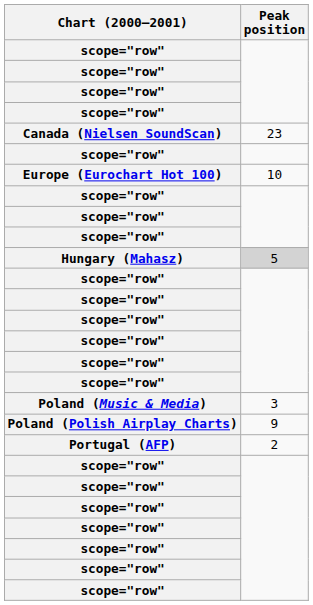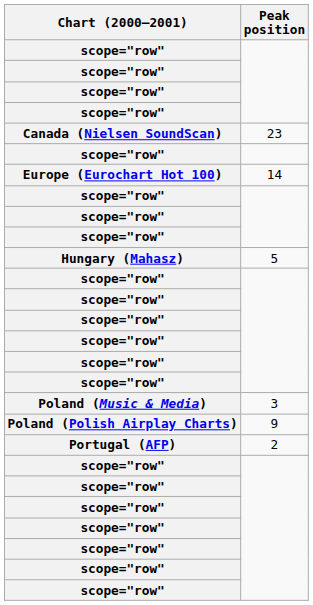(274, 175) 10 -> (274, 175) 14
(274, 258) lightgrey background -> (274, 258) no background
